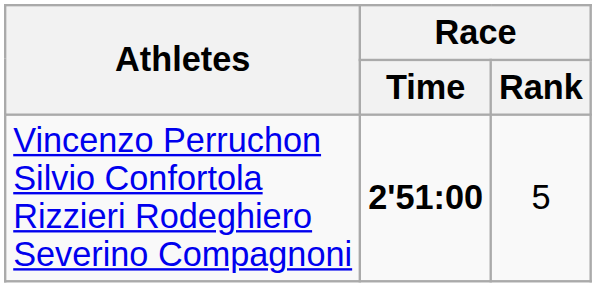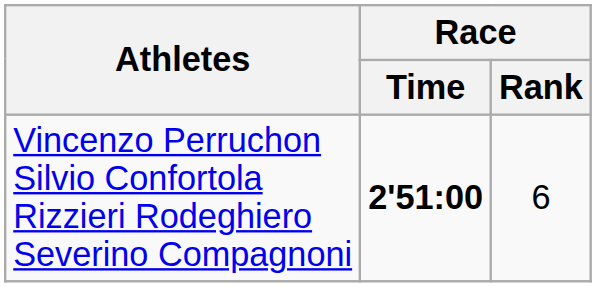(541, 198) 5 -> (541, 198) 6
